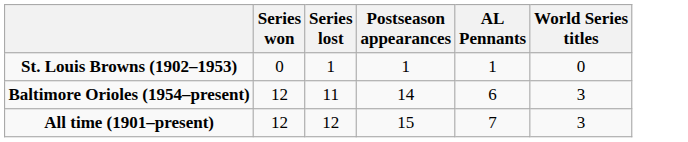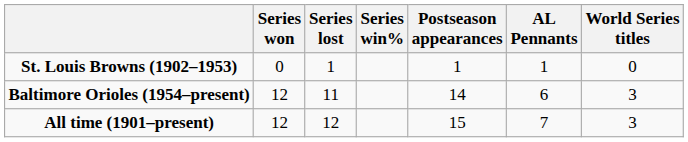+ column: (382, 28)
